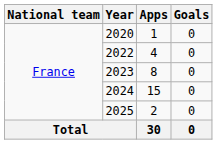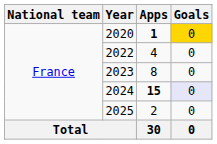(154, 33) normal -> (154, 33) bold
(192, 33) no background -> (192, 33) gold background
(154, 91) normal -> (154, 91) bold
(192, 91) no background -> (192, 91) lavender background
